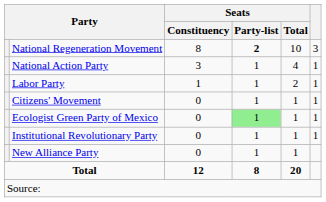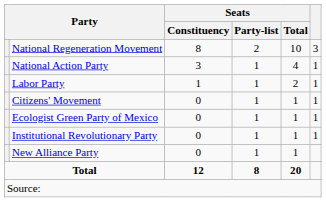(256, 48) bold -> (256, 48) normal
(256, 118) lightgreen background -> (256, 118) no background
